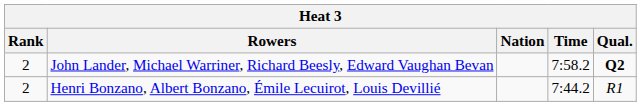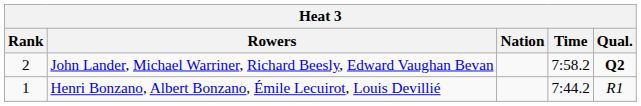(26, 88) 2 -> (26, 88) 1
